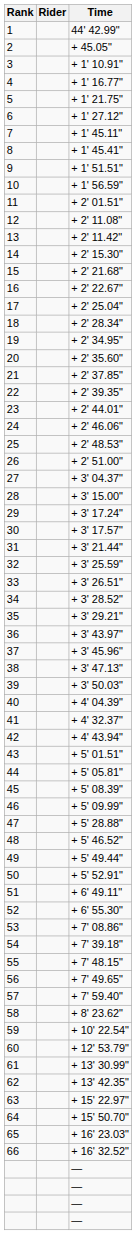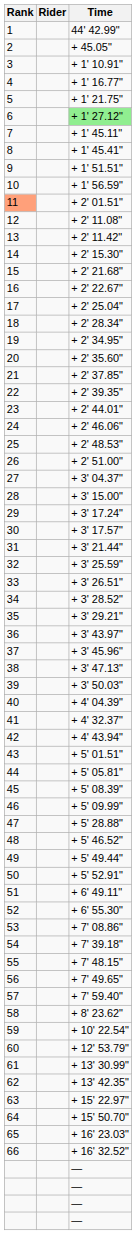(97, 116) no background -> (97, 116) lightgreen background
(12, 202) no background -> (12, 202) lightsalmon background
